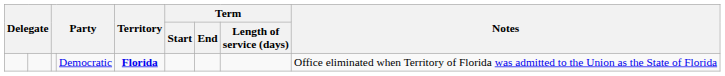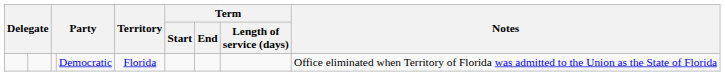(140, 62) bold -> (140, 62) normal
